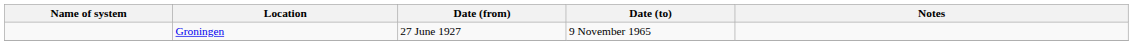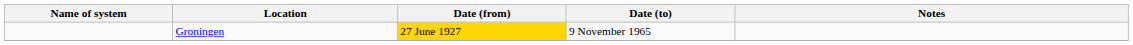(431, 31) no background -> (431, 31) gold background
